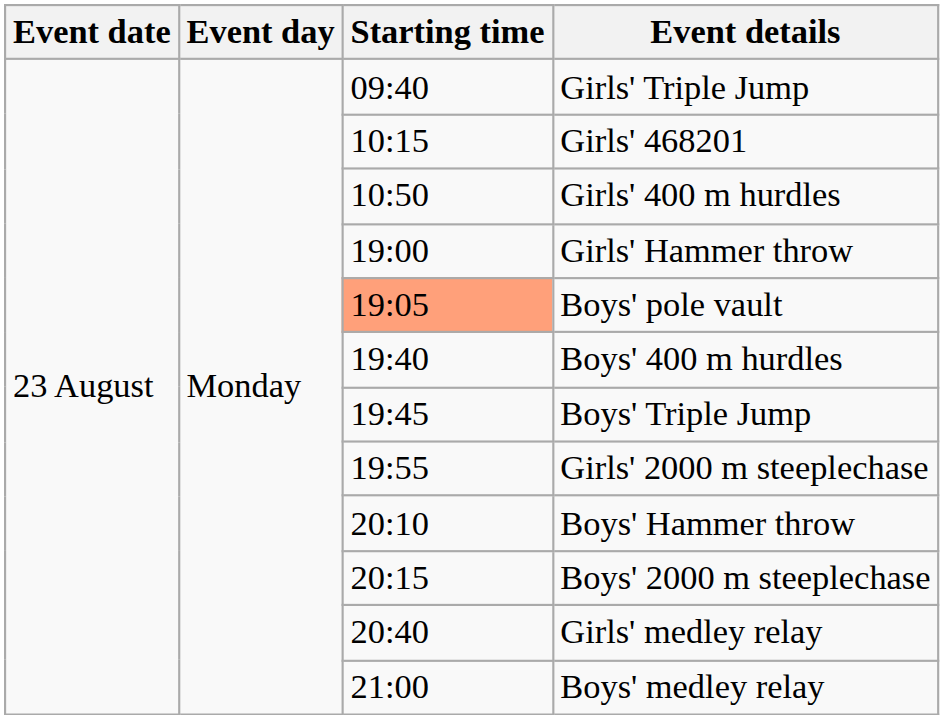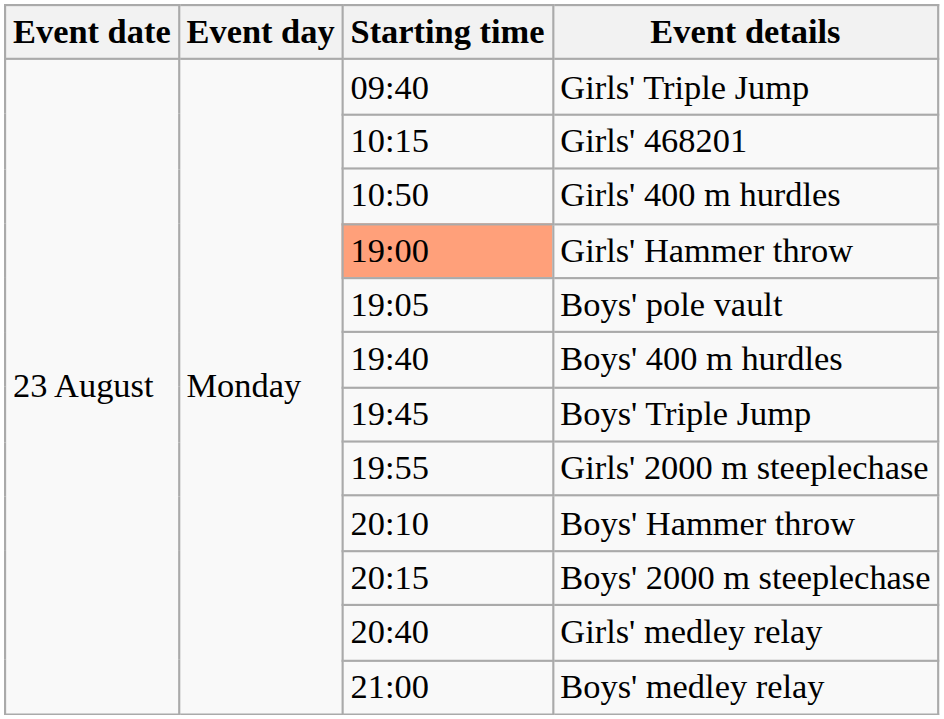(390, 250) no background -> (390, 250) lightsalmon background
(390, 304) lightsalmon background -> (390, 304) no background
